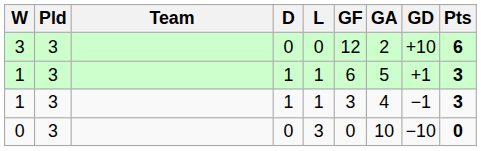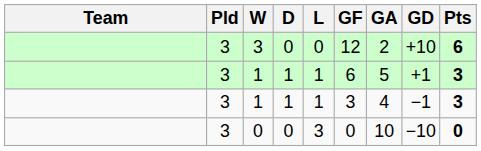columns swapped: (172, 18) <-> (20, 18)
